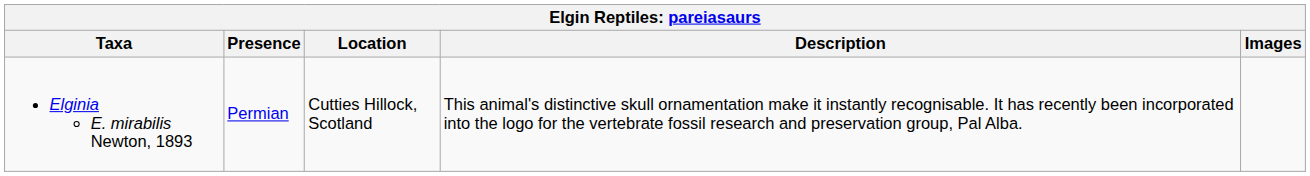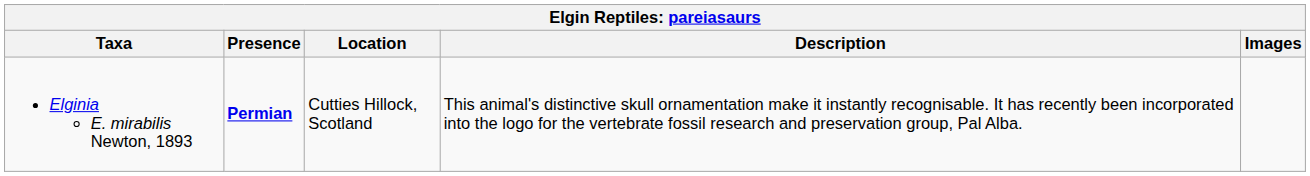(258, 114) normal -> (260, 114) bold
